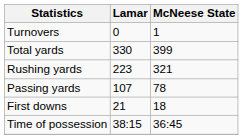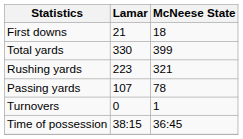rows swapped: (37, 106) <-> (33, 32)
